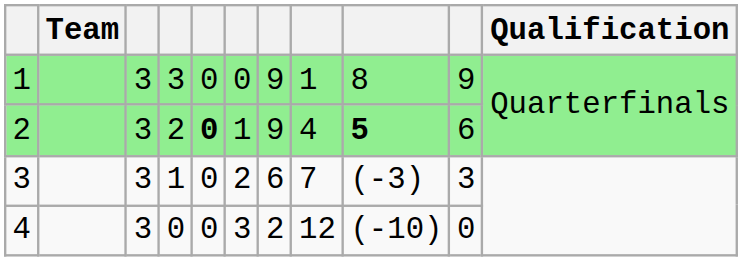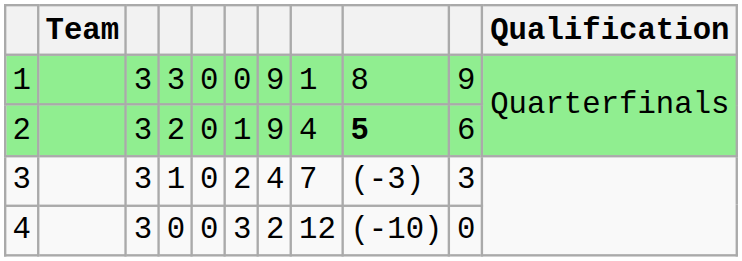(209, 130) bold -> (209, 130) normal
(275, 180) 6 -> (275, 180) 4
